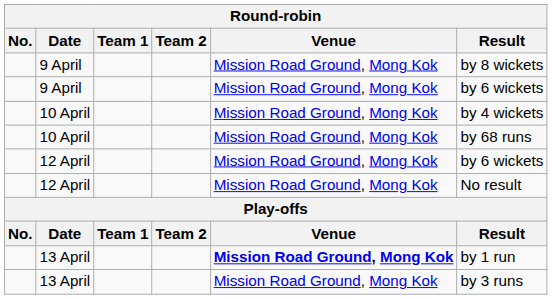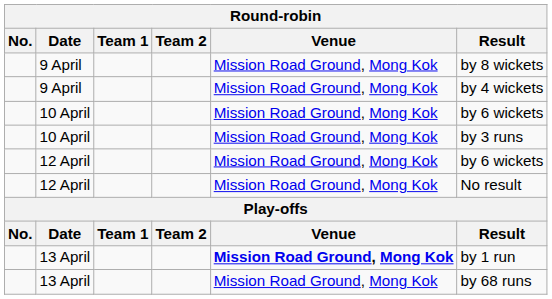(502, 88) by 6 wickets -> (502, 88) by 4 wickets
(502, 112) by 4 wickets -> (502, 112) by 6 wickets
(496, 137) by 68 runs -> (492, 137) by 3 runs
(492, 281) by 3 runs -> (496, 281) by 68 runs
